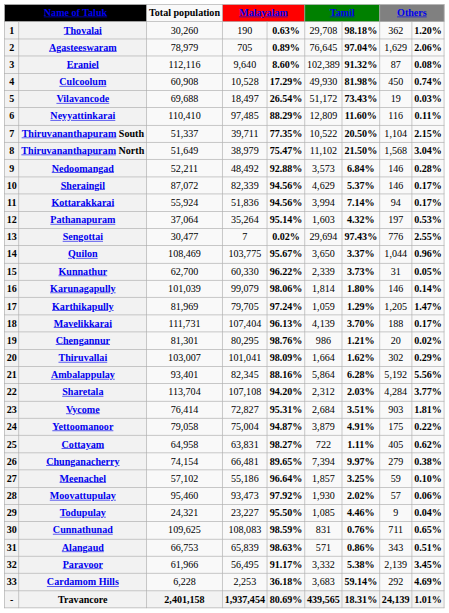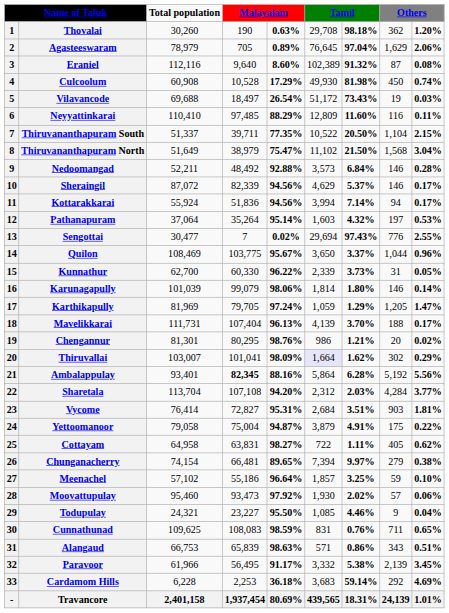(323, 358) no background -> (323, 358) lavender background
(245, 375) normal -> (245, 375) bold
